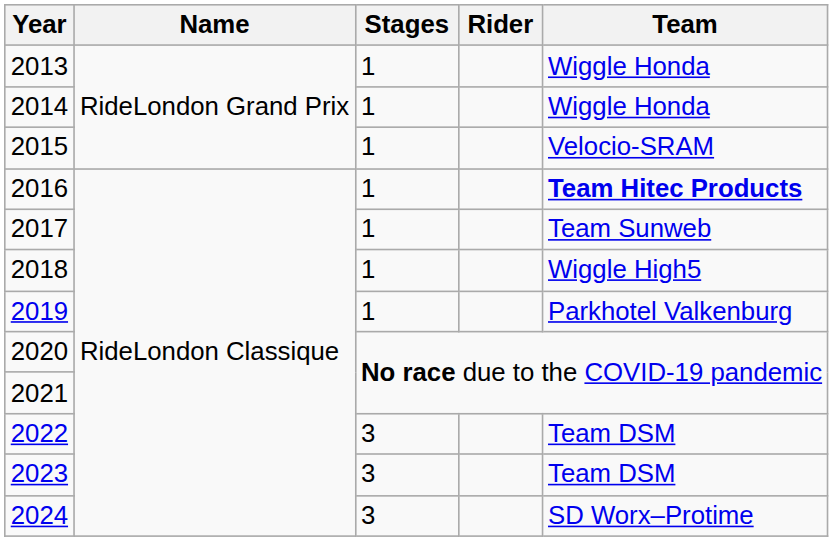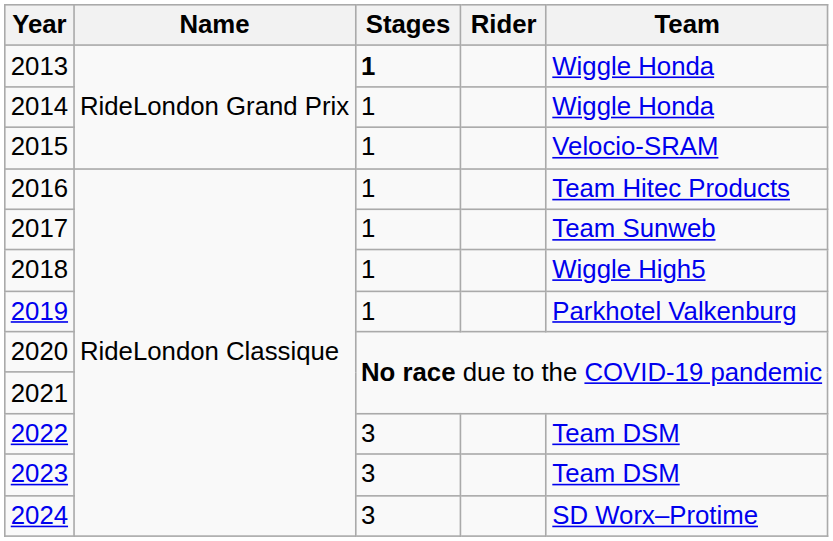(368, 65) normal -> (368, 65) bold
(675, 188) bold -> (671, 188) normal
